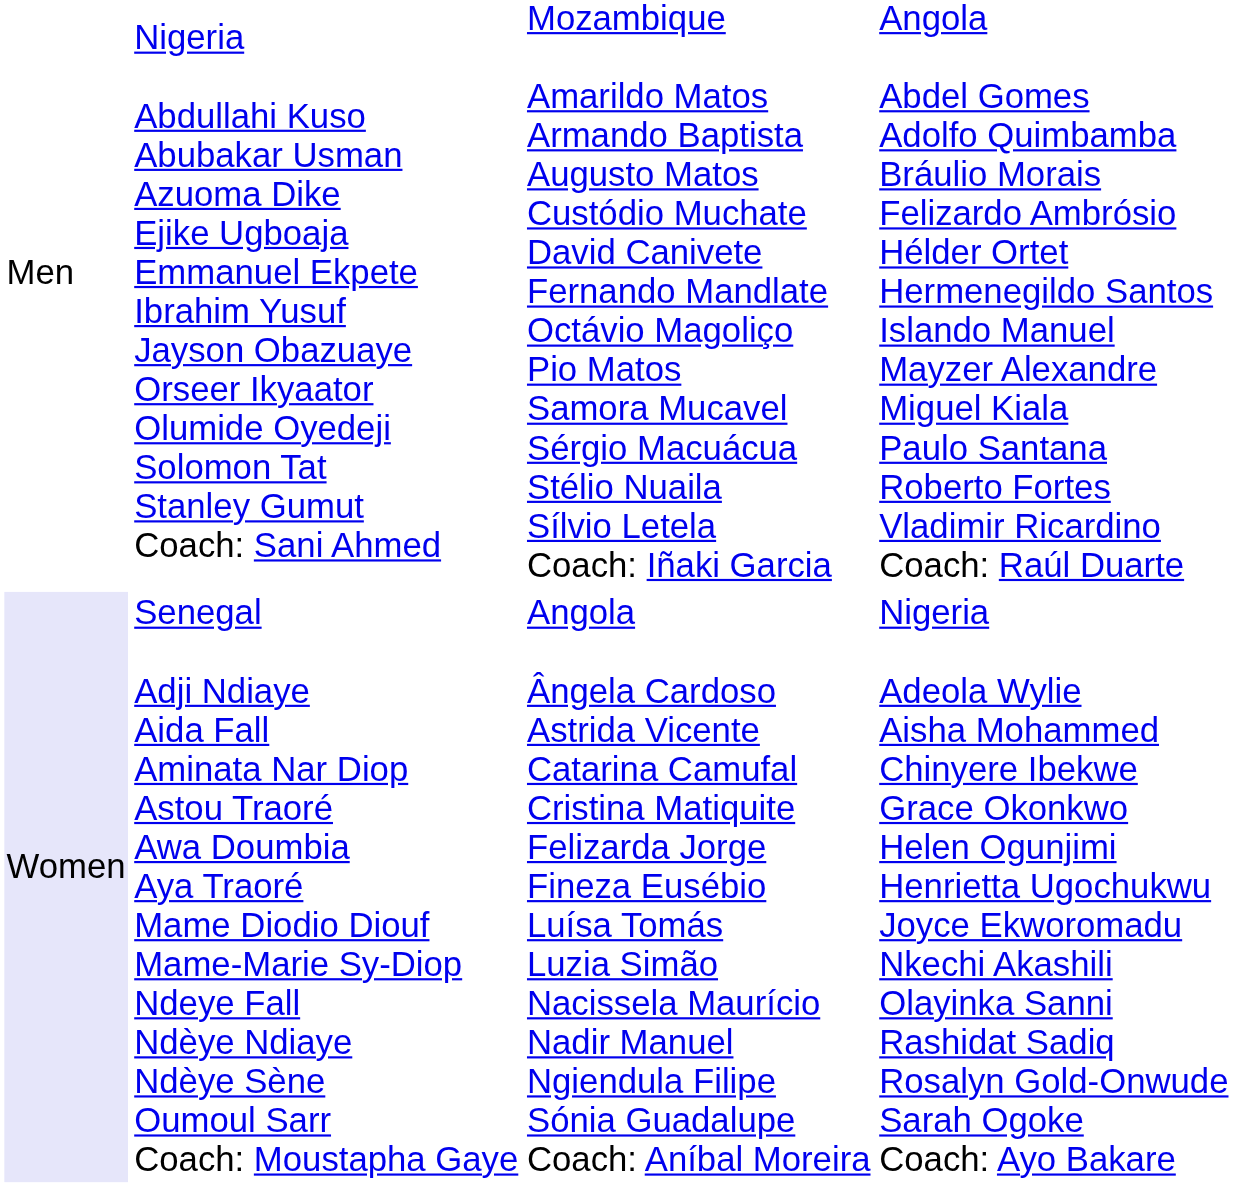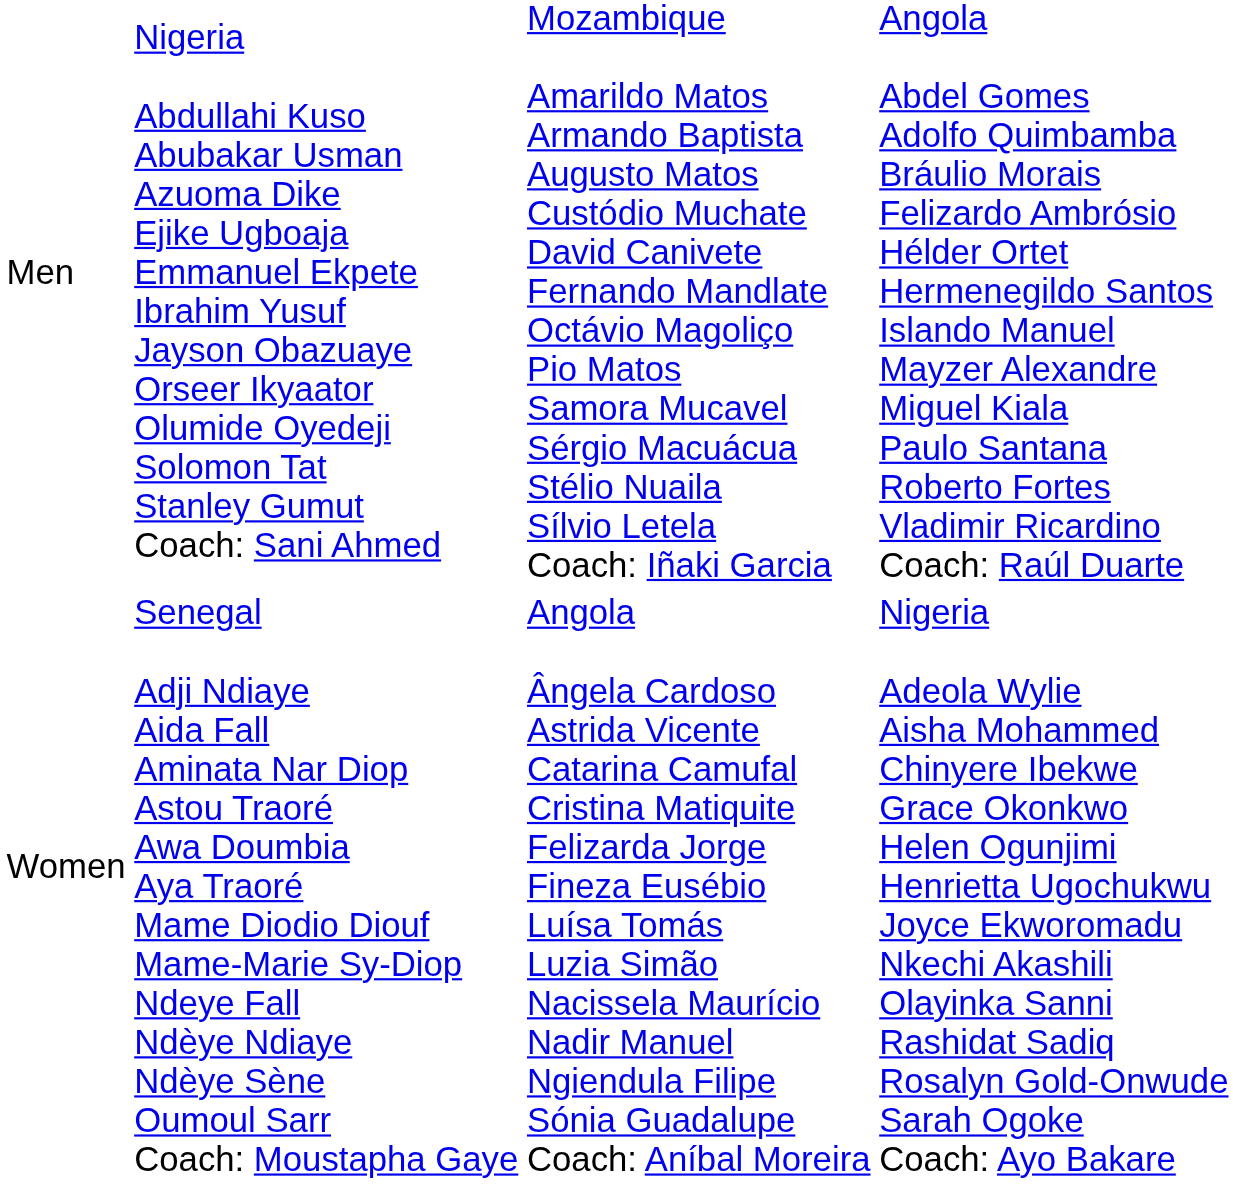(66, 866) lavender background -> (66, 866) no background
